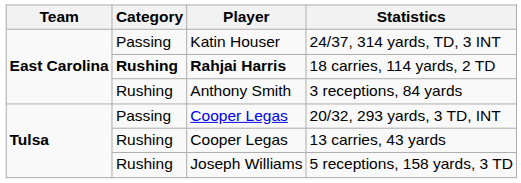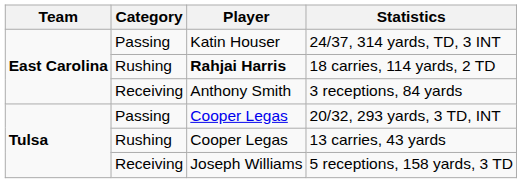(147, 66) bold -> (143, 66) normal
(144, 91) Rushing -> (149, 91) Receiving
(144, 165) Rushing -> (149, 165) Receiving
